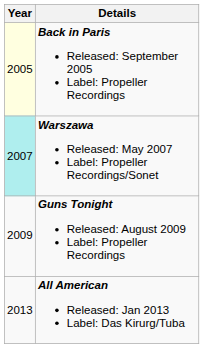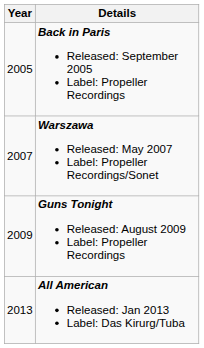(20, 69) lightyellow background -> (20, 69) no background
(20, 156) paleturquoise background -> (20, 156) no background
